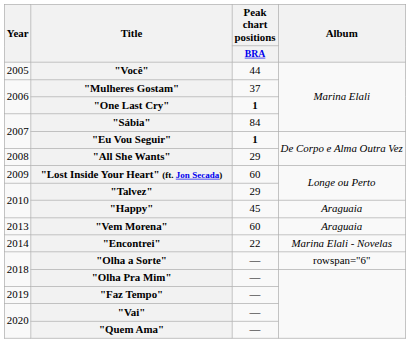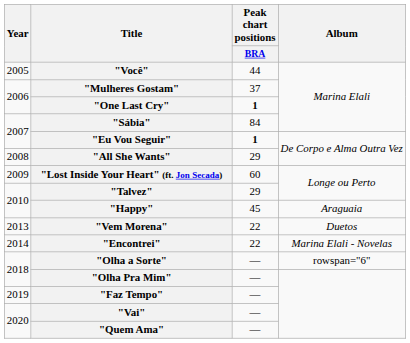(255, 226) 60 -> (255, 226) 22
(342, 226) Araguaia -> (342, 226) Duetos
